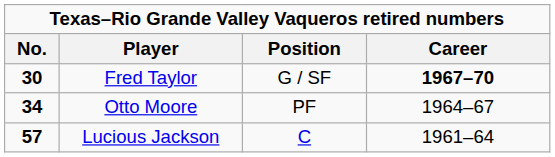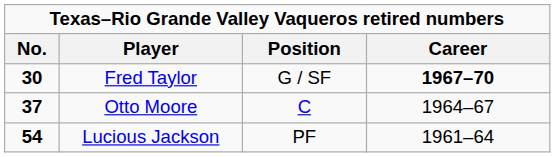(32, 107) 34 -> (32, 107) 37
(304, 107) PF -> (304, 107) C
(32, 136) 57 -> (32, 136) 54
(304, 136) C -> (304, 136) PF
